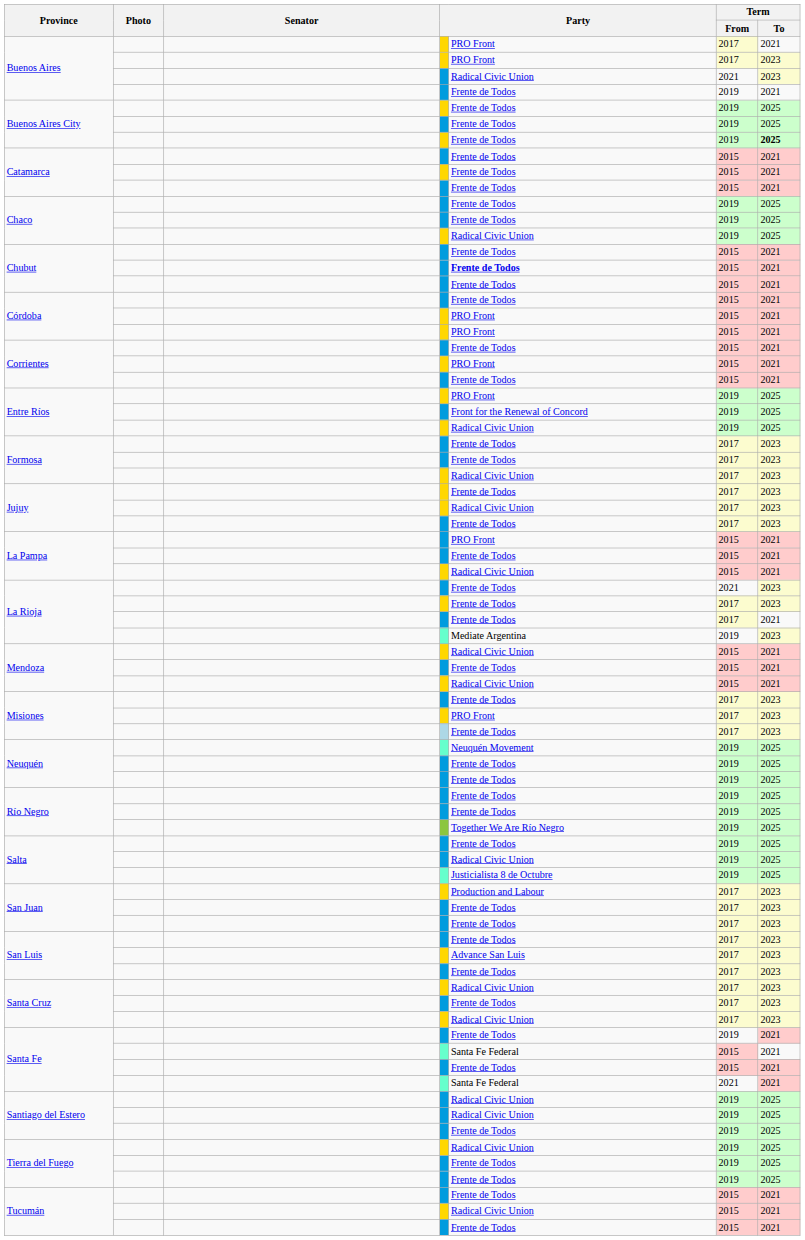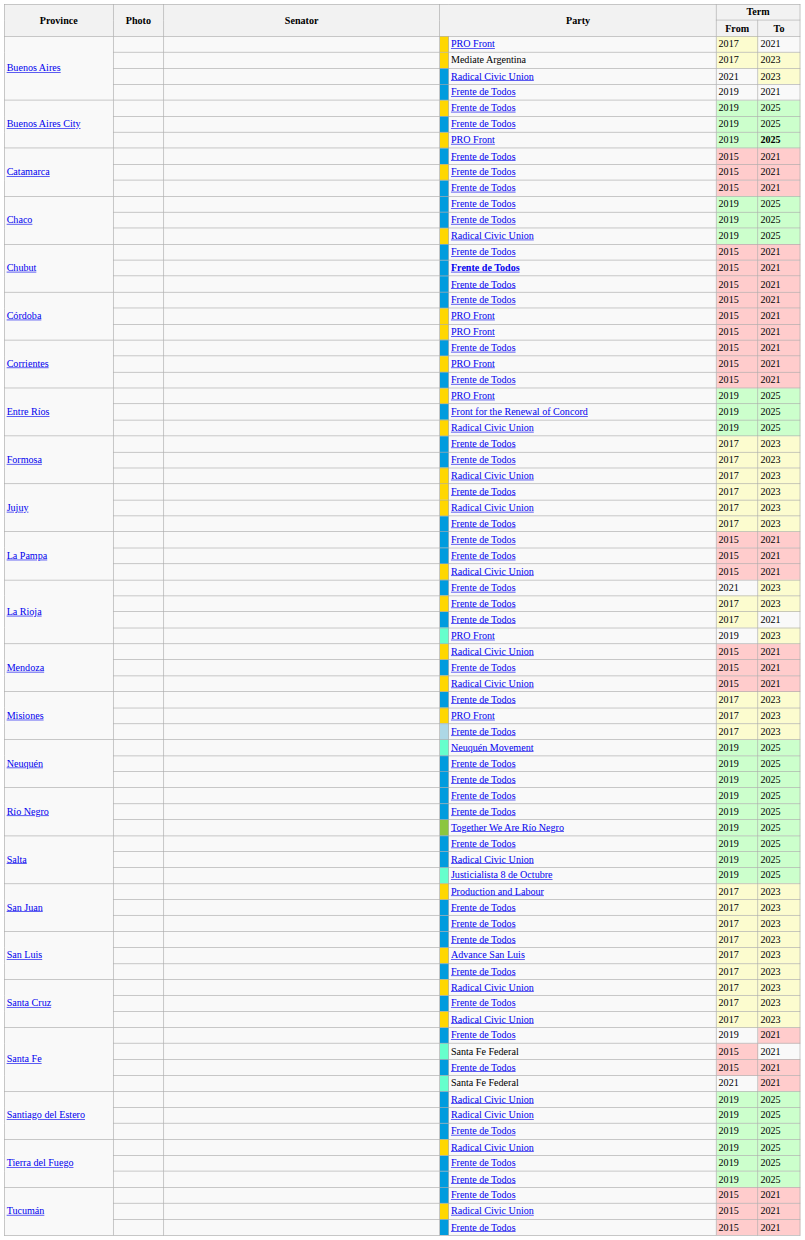(473, 60) PRO Front -> (488, 60) Mediate Argentina
(483, 140) Frente de Todos -> (473, 140) PRO Front
(473, 540) PRO Front -> (483, 540) Frente de Todos
(488, 635) Mediate Argentina -> (473, 635) PRO Front
